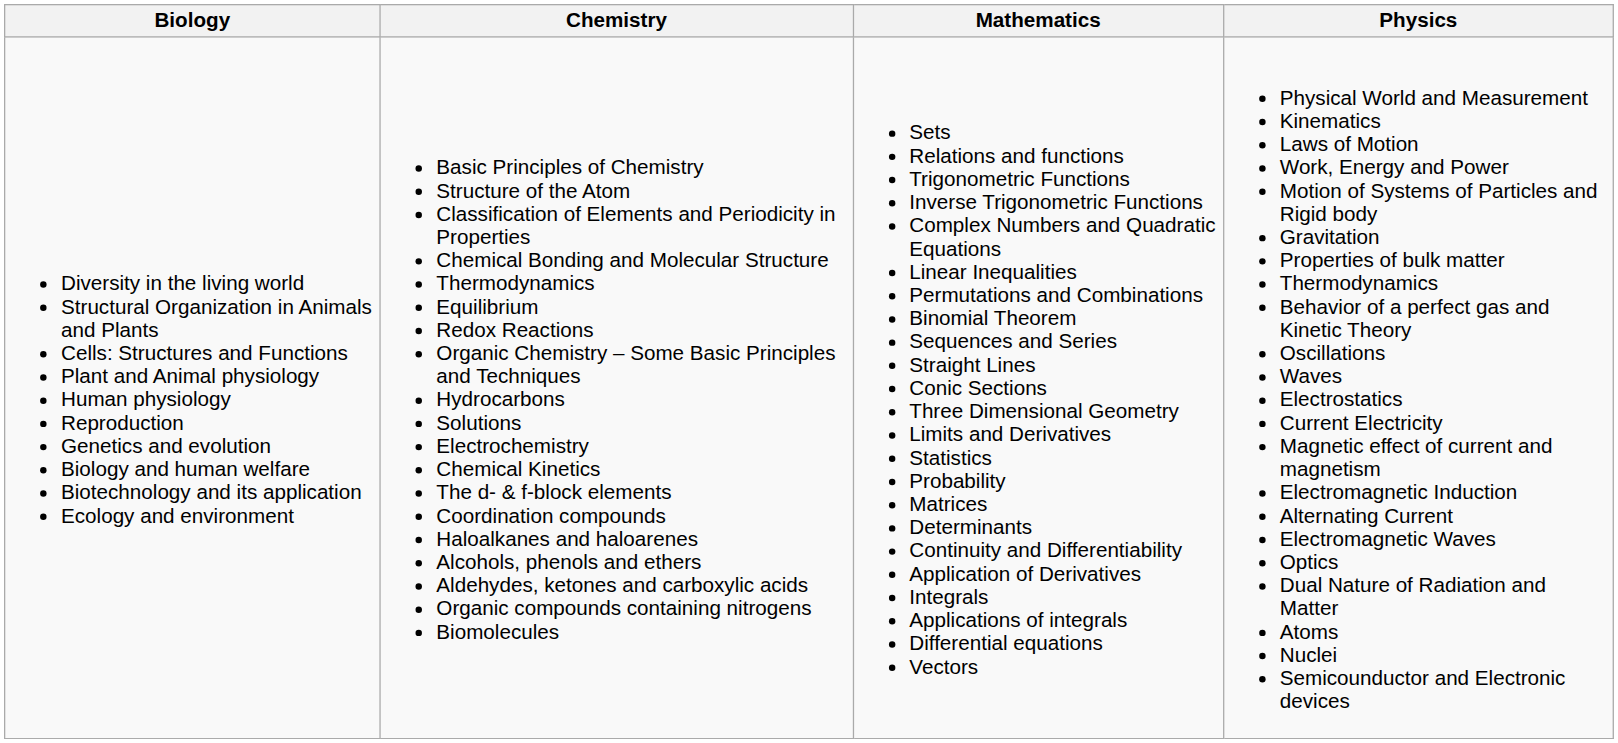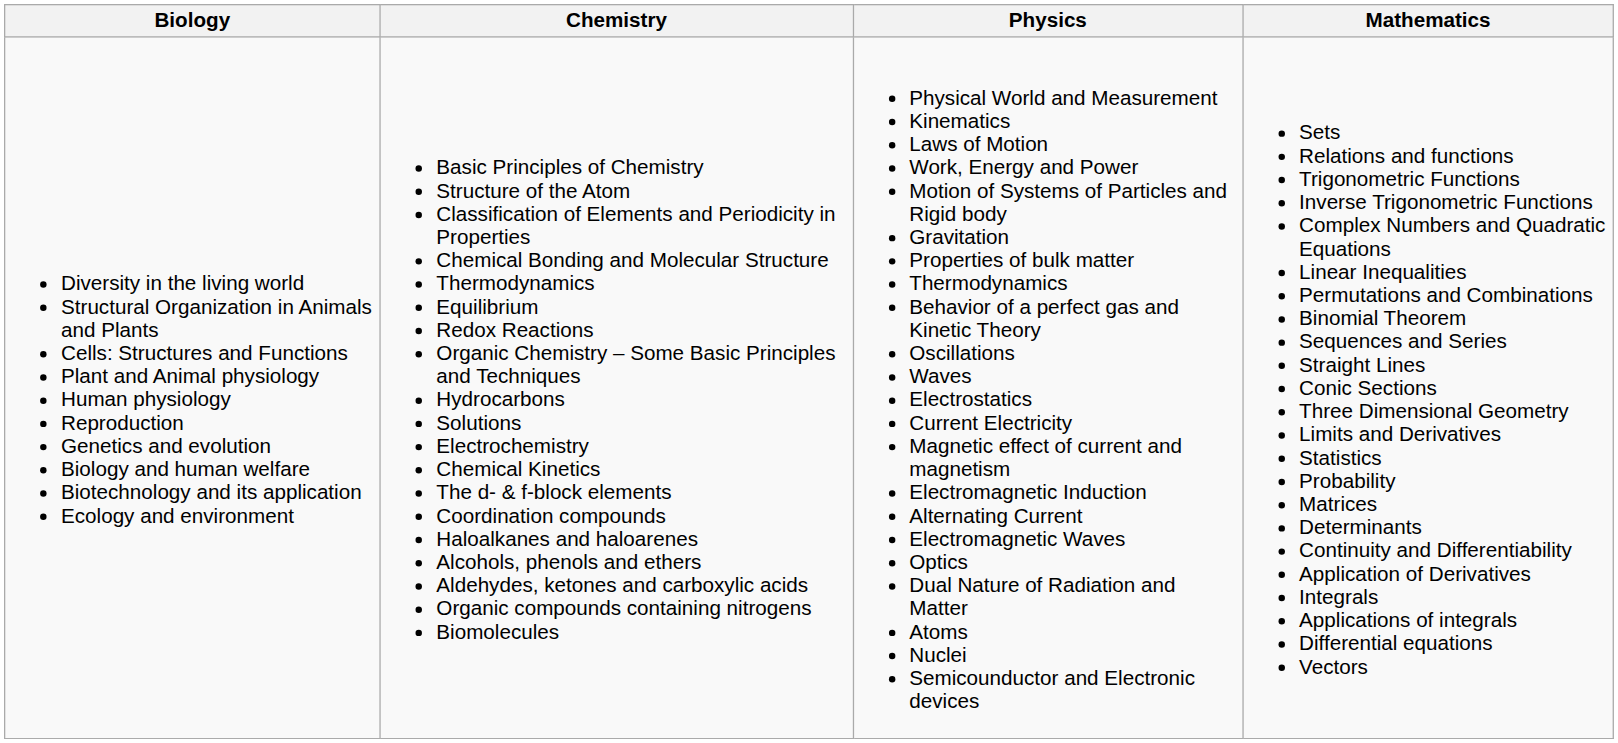columns swapped: (1038, 20) <-> (1418, 20)
